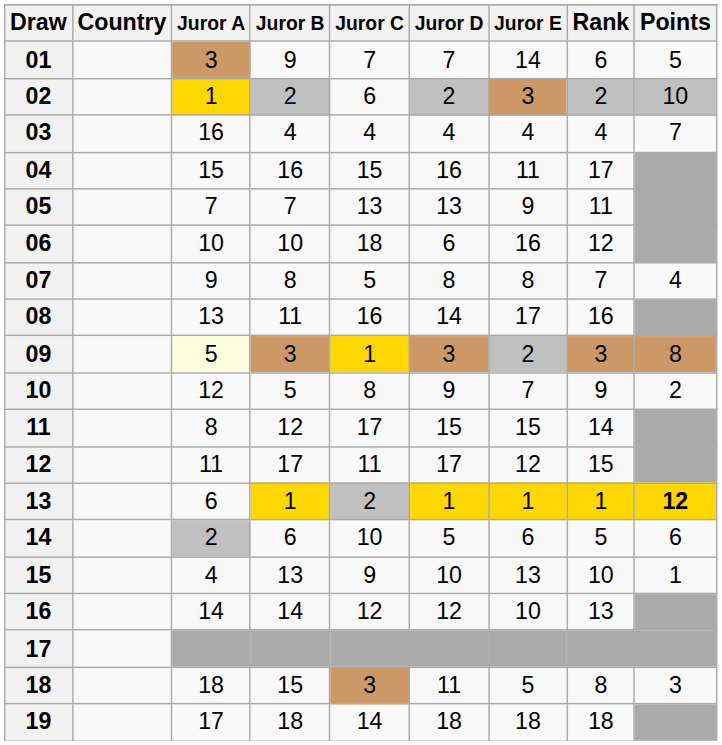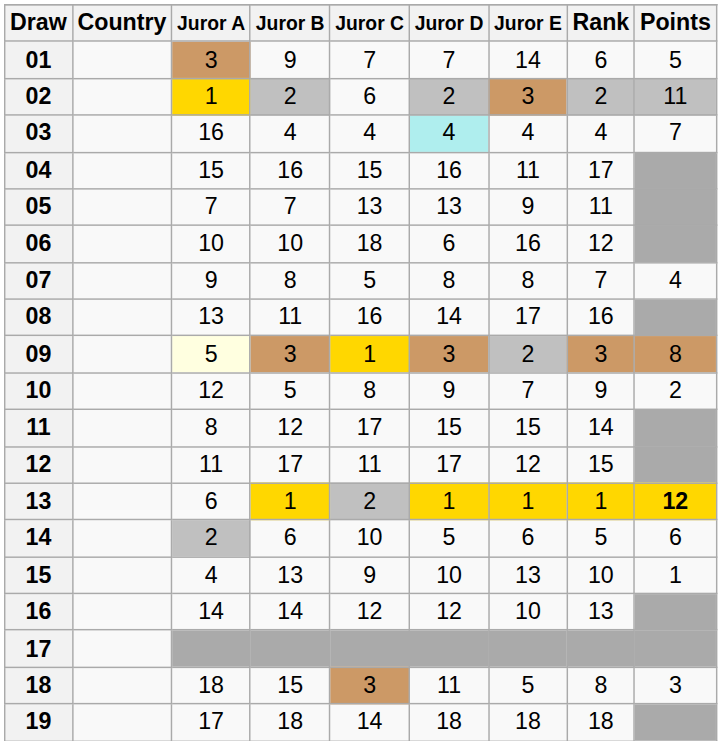(675, 96) 10 -> (675, 96) 11
(449, 133) no background -> (449, 133) paleturquoise background
